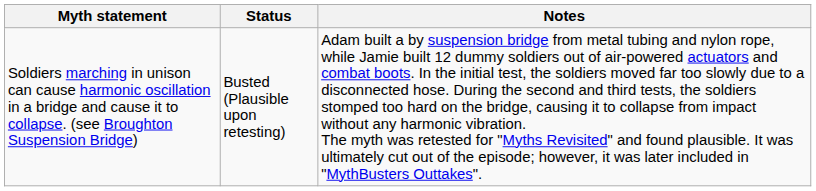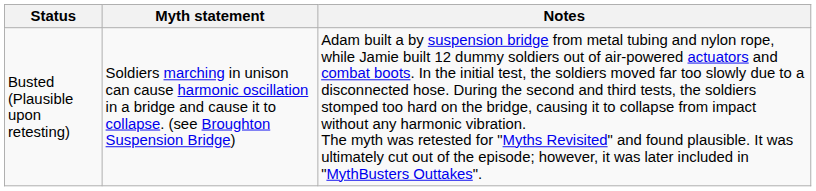columns swapped: (112, 16) <-> (269, 16)
